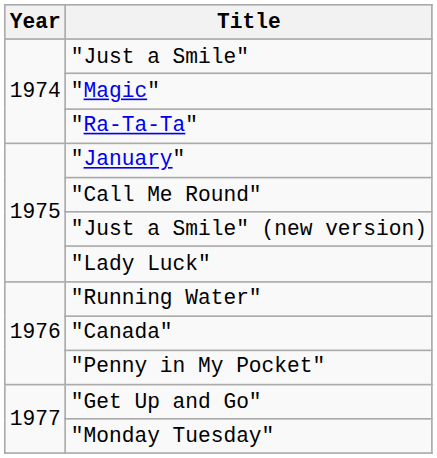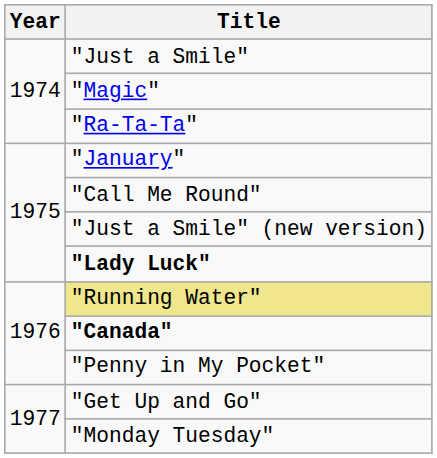(141, 264) normal -> (141, 264) bold
(166, 298) no background -> (166, 298) khaki background
(122, 333) normal -> (122, 333) bold
